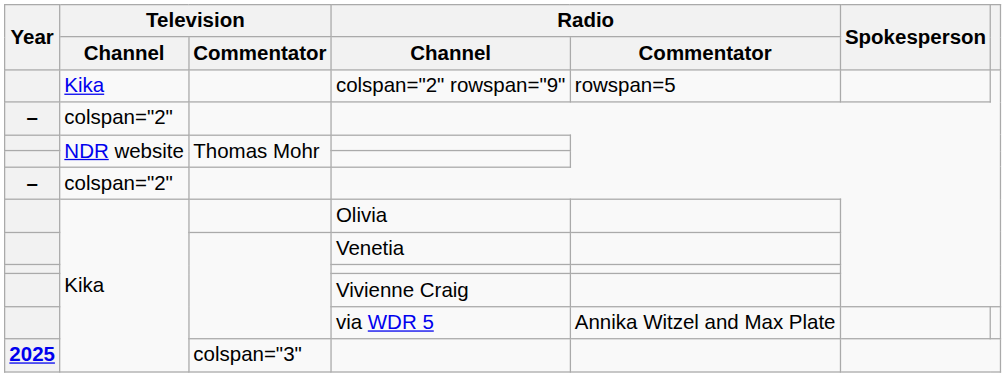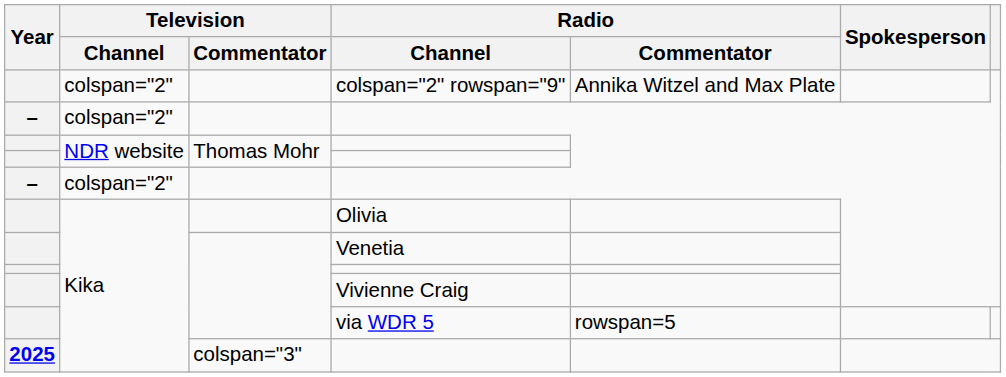(84, 85) Kika -> (119, 85) colspan="2"
(625, 85) rowspan=5 -> (705, 85) Annika Witzel and Max Plate
(705, 322) Annika Witzel and Max Plate -> (625, 322) rowspan=5
